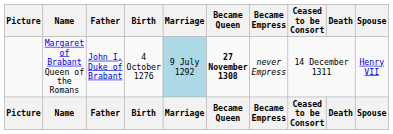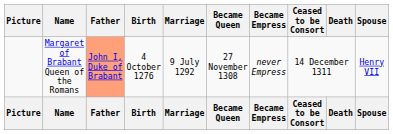(105, 67) no background -> (105, 67) lightsalmon background
(185, 67) lightblue background -> (185, 67) no background
(228, 67) bold -> (228, 67) normal
